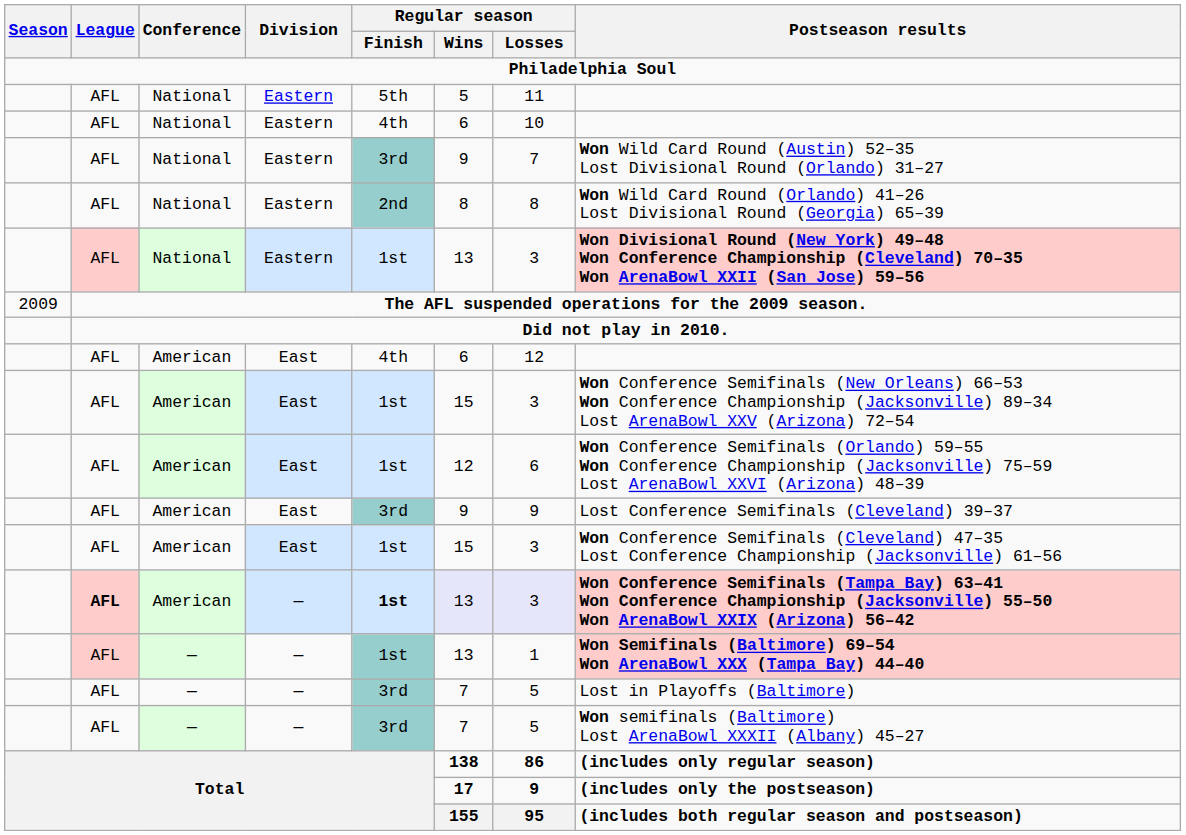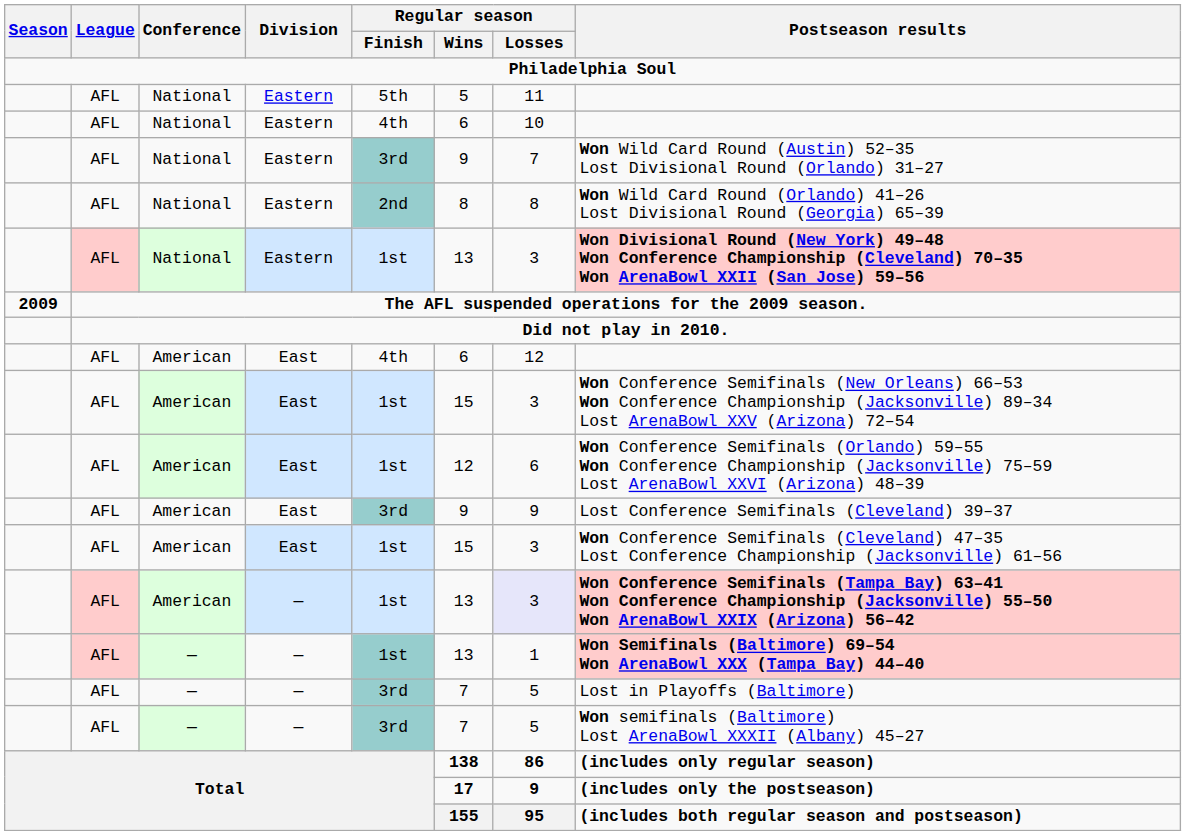(38, 305) normal -> (38, 305) bold
(105, 602) bold -> (105, 602) normal
(393, 602) bold -> (393, 602) normal
(464, 602) lavender background -> (464, 602) no background
